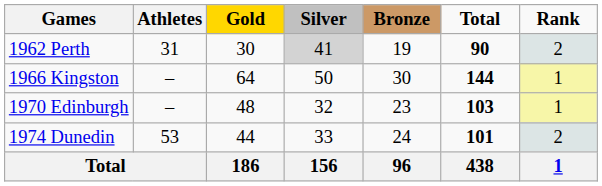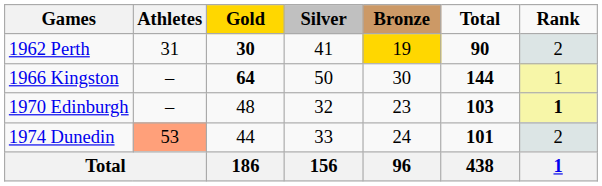(245, 48) normal -> (245, 48) bold
(324, 48) lightgrey background -> (324, 48) no background
(402, 48) no background -> (402, 48) gold background
(245, 78) normal -> (245, 78) bold
(558, 107) normal -> (558, 107) bold
(170, 136) no background -> (170, 136) lightsalmon background
